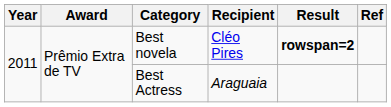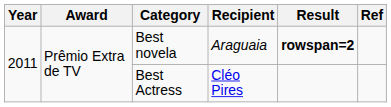(227, 45) Cléo Pires -> (239, 45) Araguaia
(239, 83) Araguaia -> (227, 83) Cléo Pires
